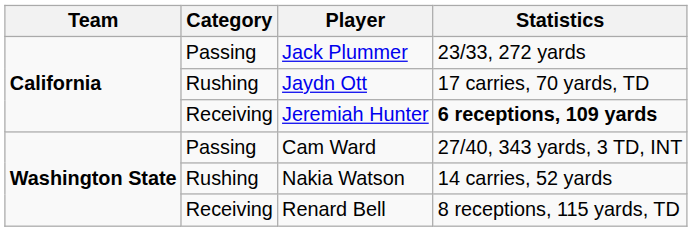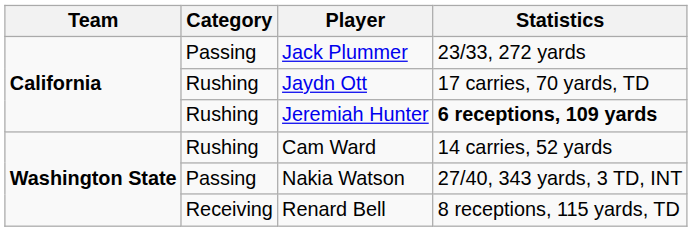(229, 115) Receiving -> (222, 115) Rushing
(221, 146) Passing -> (222, 146) Rushing
(560, 146) 27/40, 343 yards, 3 TD, INT -> (525, 146) 14 carries, 52 yards
(222, 178) Rushing -> (221, 178) Passing
(525, 178) 14 carries, 52 yards -> (560, 178) 27/40, 343 yards, 3 TD, INT
